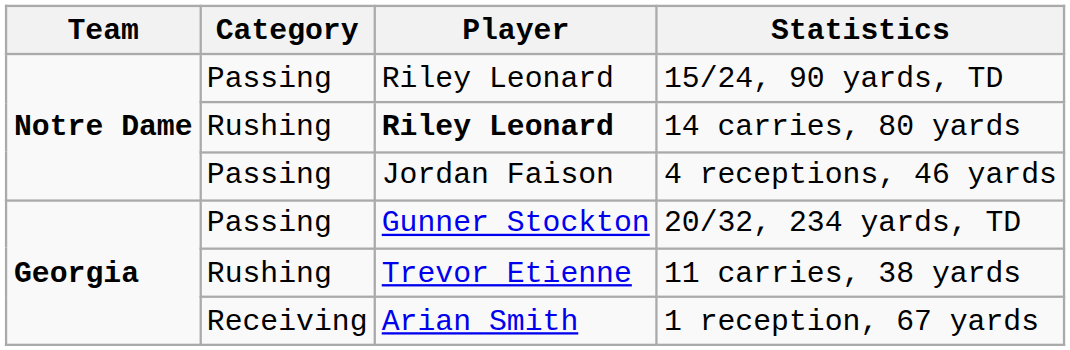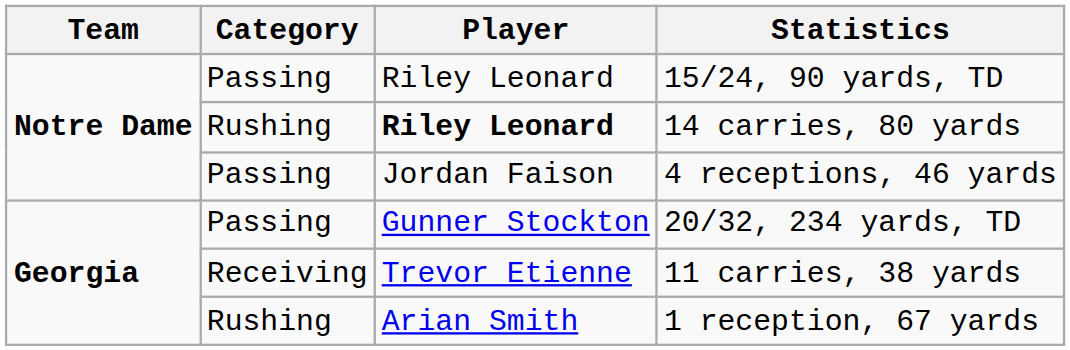(269, 273) Rushing -> (287, 273) Receiving
(287, 321) Receiving -> (269, 321) Rushing
